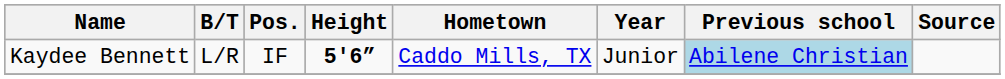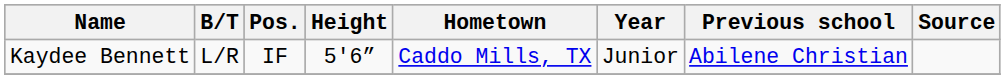(350, 57) bold -> (350, 57) normal
(799, 57) lightblue background -> (799, 57) no background
